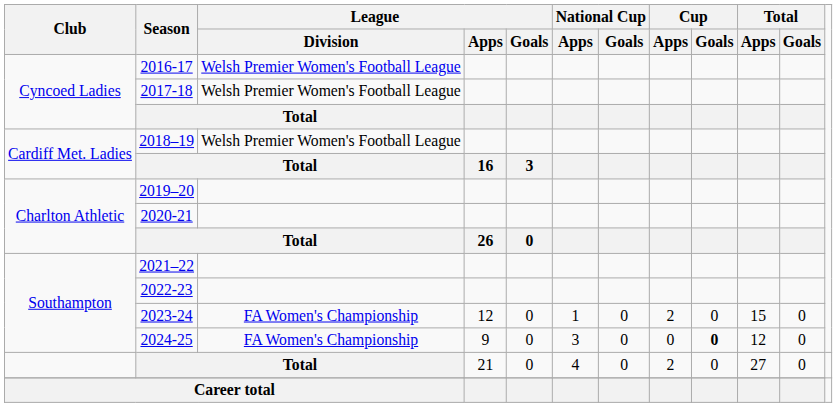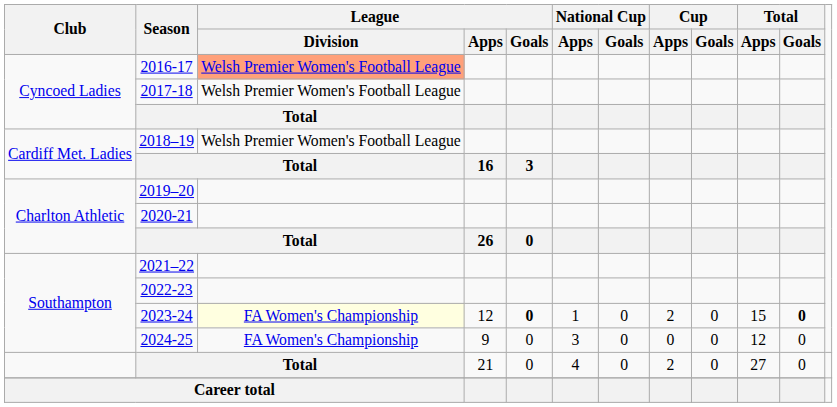(331, 66) no background -> (331, 66) lightsalmon background
(331, 315) no background -> (331, 315) lightyellow background
(529, 315) normal -> (529, 315) bold
(802, 315) normal -> (802, 315) bold
(714, 340) bold -> (714, 340) normal
